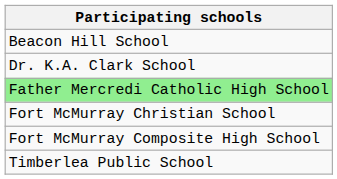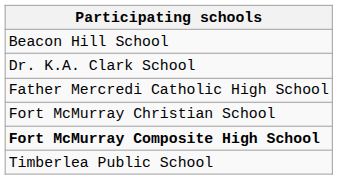(169, 90) lightgreen background -> (169, 90) no background
(164, 138) normal -> (164, 138) bold
